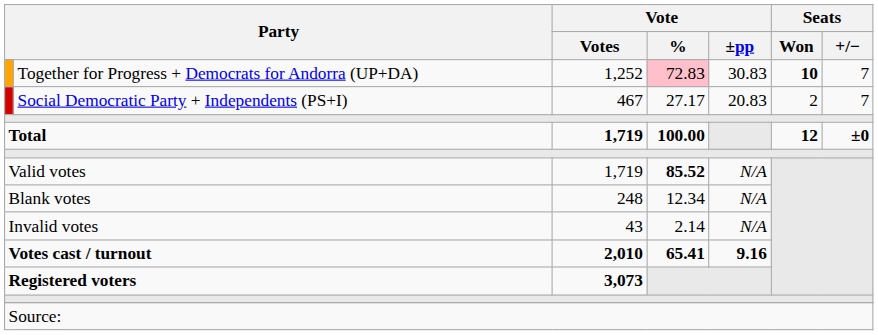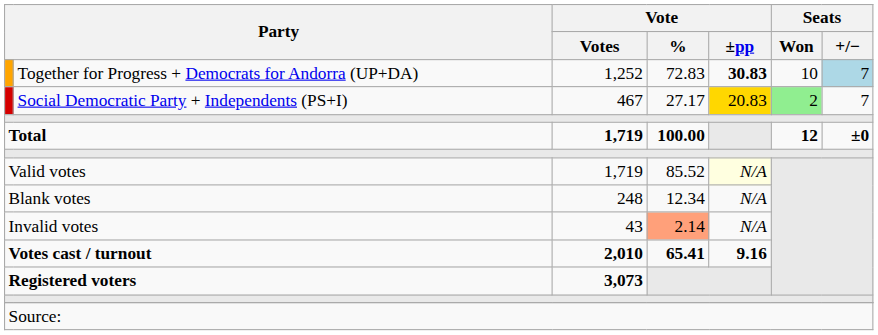(685, 73) pink background -> (685, 73) no background
(747, 73) normal -> (747, 73) bold
(809, 73) bold -> (809, 73) normal
(865, 73) no background -> (865, 73) lightblue background
(747, 100) no background -> (747, 100) gold background
(814, 100) no background -> (814, 100) lightgreen background
(685, 171) bold -> (685, 171) normal
(753, 171) no background -> (753, 171) lightyellow background
(690, 225) no background -> (690, 225) lightsalmon background
